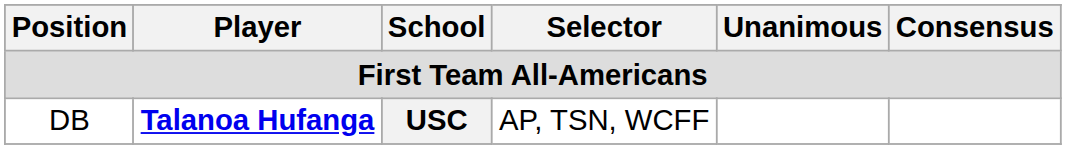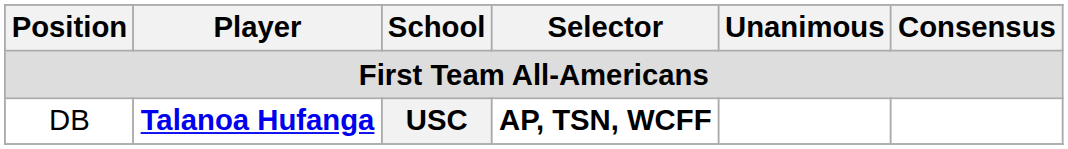(604, 120) normal -> (605, 120) bold
